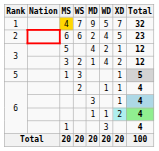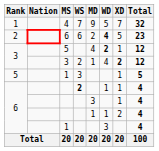(66, 24) gold background -> (66, 24) no background
(106, 37) normal -> (106, 37) bold
(106, 50) normal -> (106, 50) bold
(120, 62) normal -> (120, 62) bold
(140, 75) lightgrey background -> (140, 75) no background
(80, 88) normal -> (80, 88) bold
(140, 101) lightblue background -> (140, 101) no background
(120, 114) paleturquoise background -> (120, 114) no background
(140, 114) lightgreen background -> (140, 114) no background
